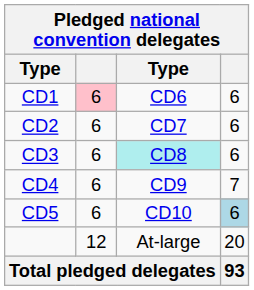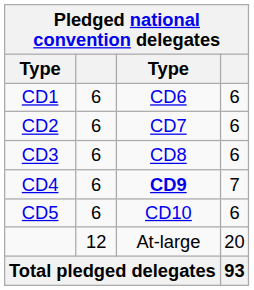(96, 98) pink background -> (96, 98) no background
(168, 155) paleturquoise background -> (168, 155) no background
(168, 184) normal -> (168, 184) bold
(235, 213) lightblue background -> (235, 213) no background
